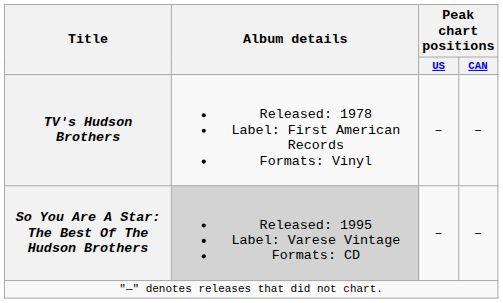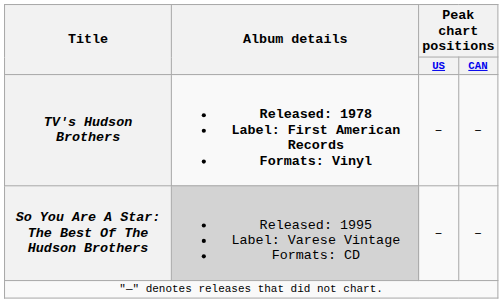(295, 138) normal -> (295, 138) bold
